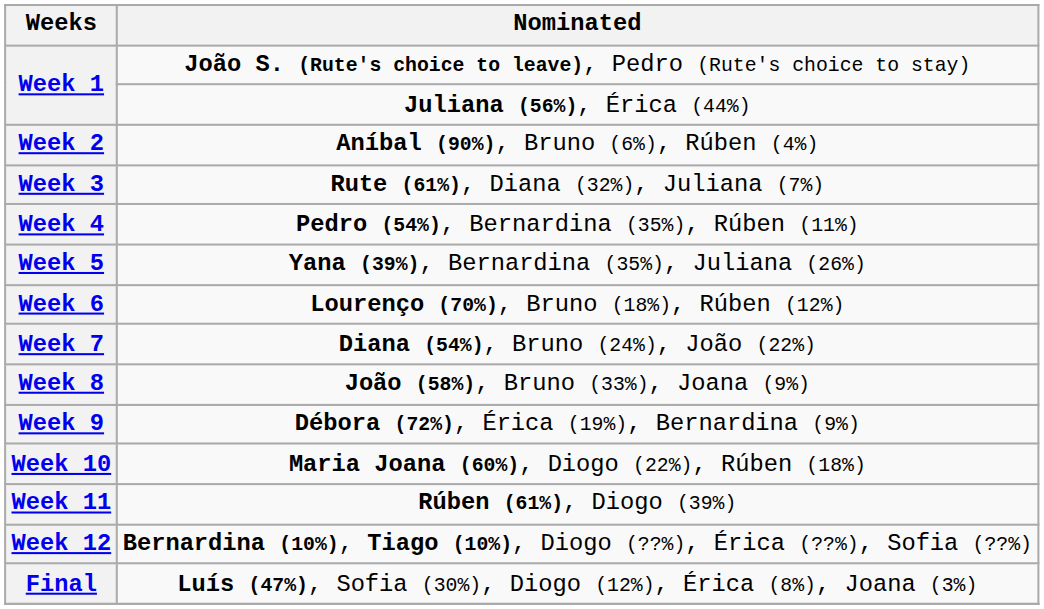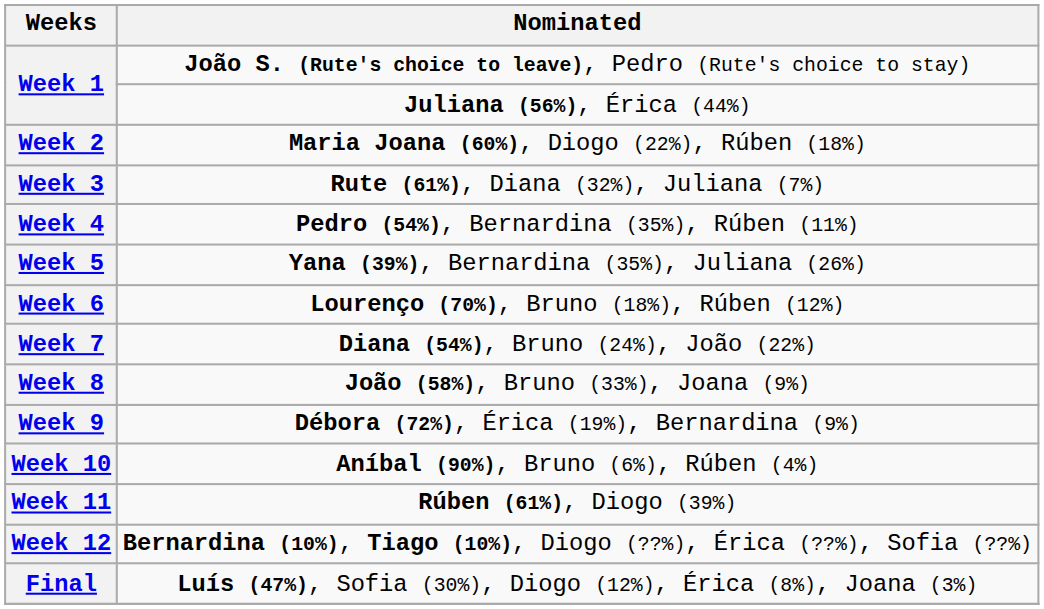(577, 144) Aníbal (90%), Bruno (6%), Rúben (4%) -> (577, 144) Maria Joana (60%), Diogo (22%), Rúben (18%)
(577, 464) Maria Joana (60%), Diogo (22%), Rúben (18%) -> (577, 464) Aníbal (90%), Bruno (6%), Rúben (4%)
